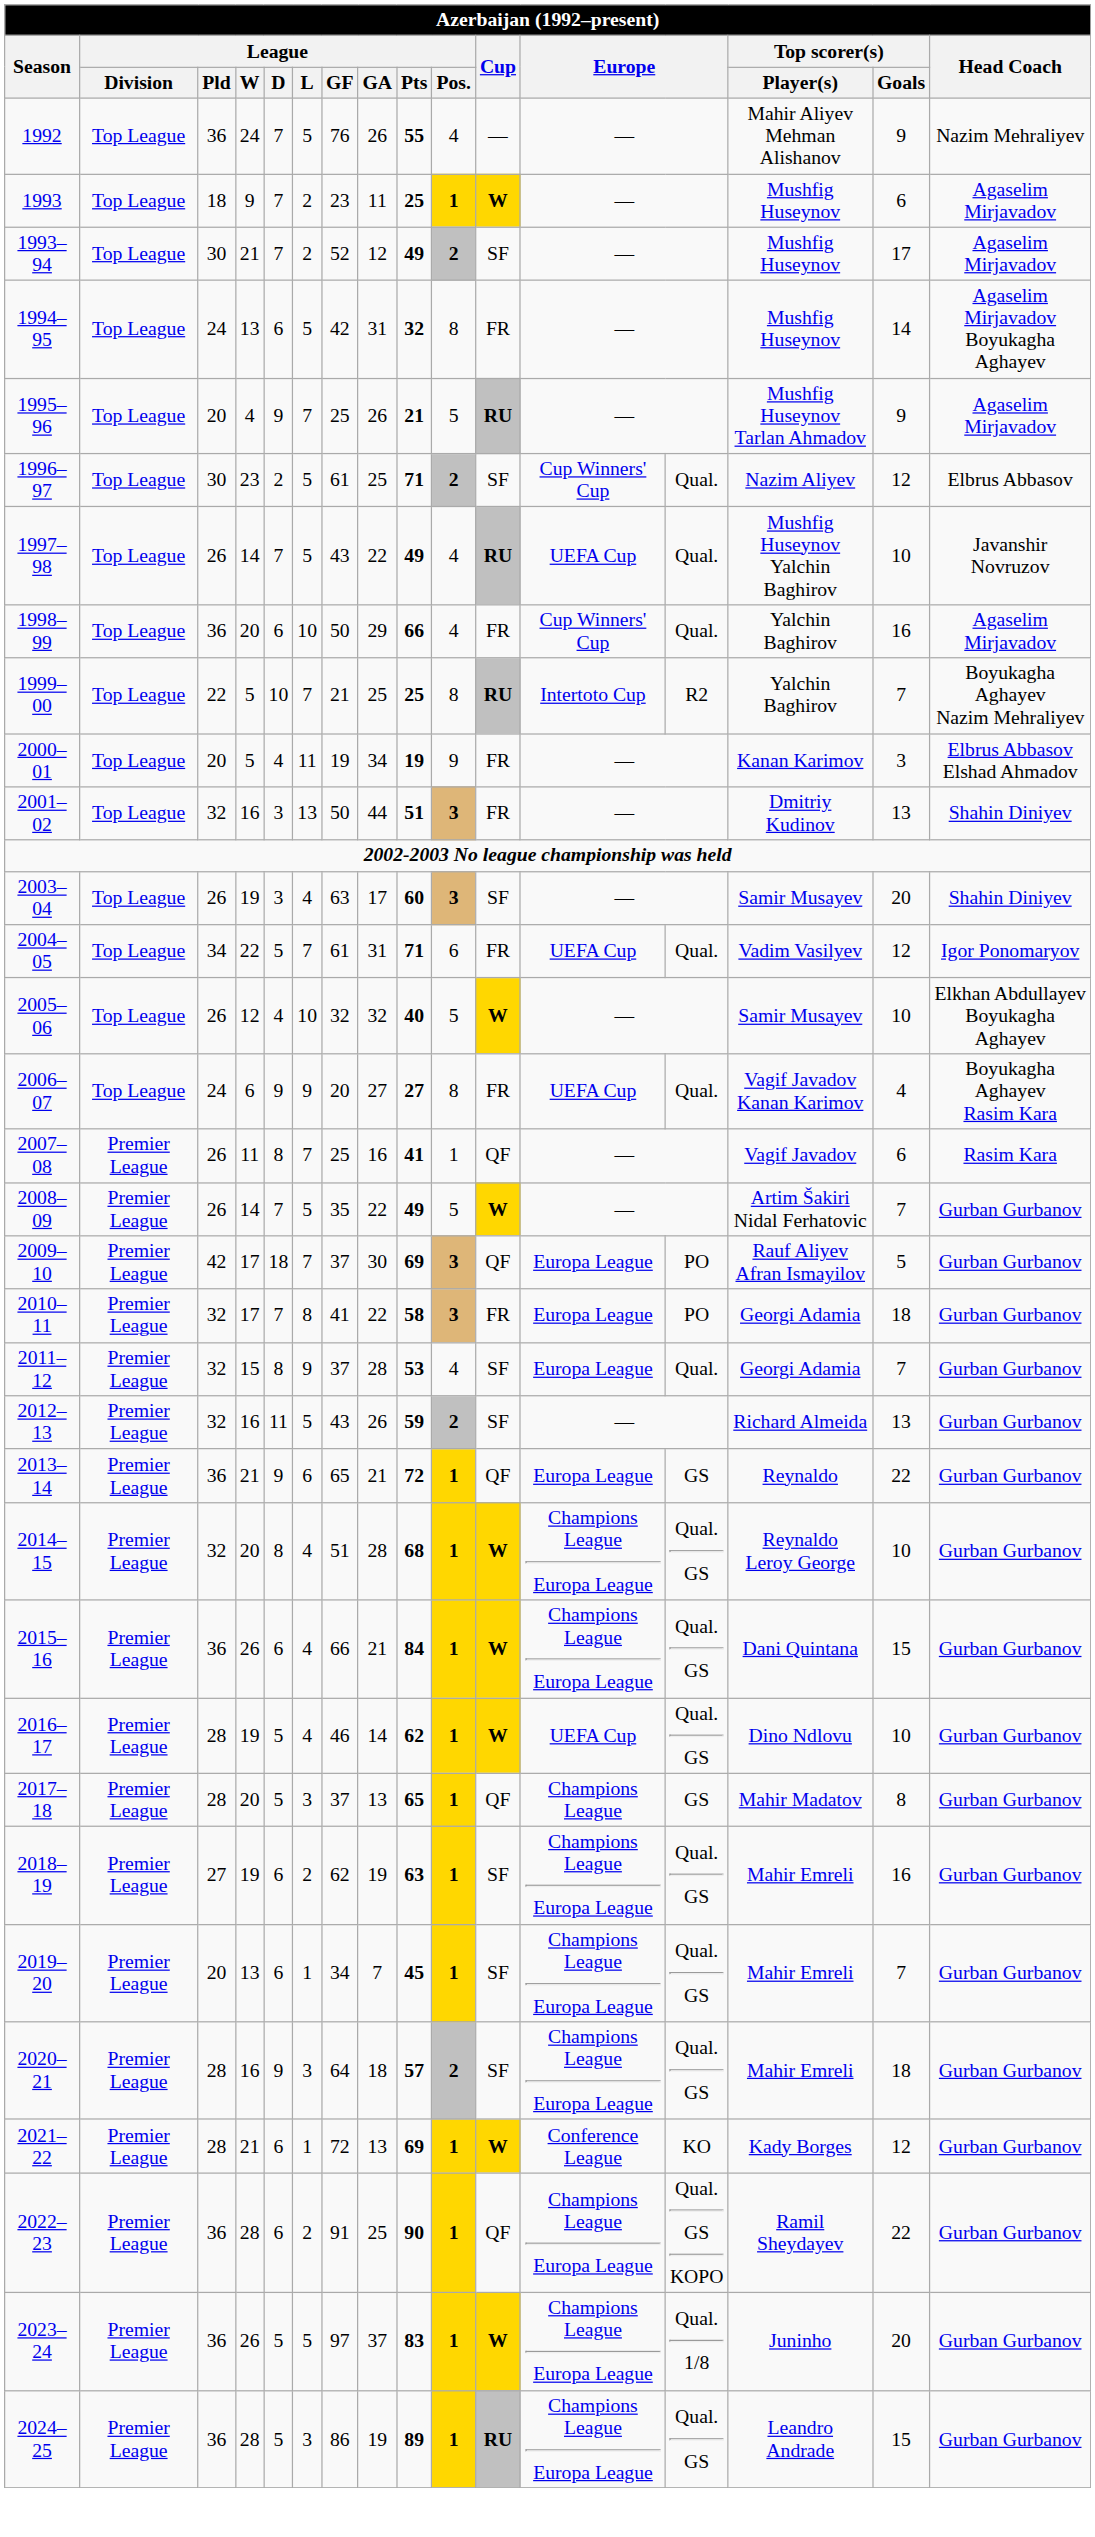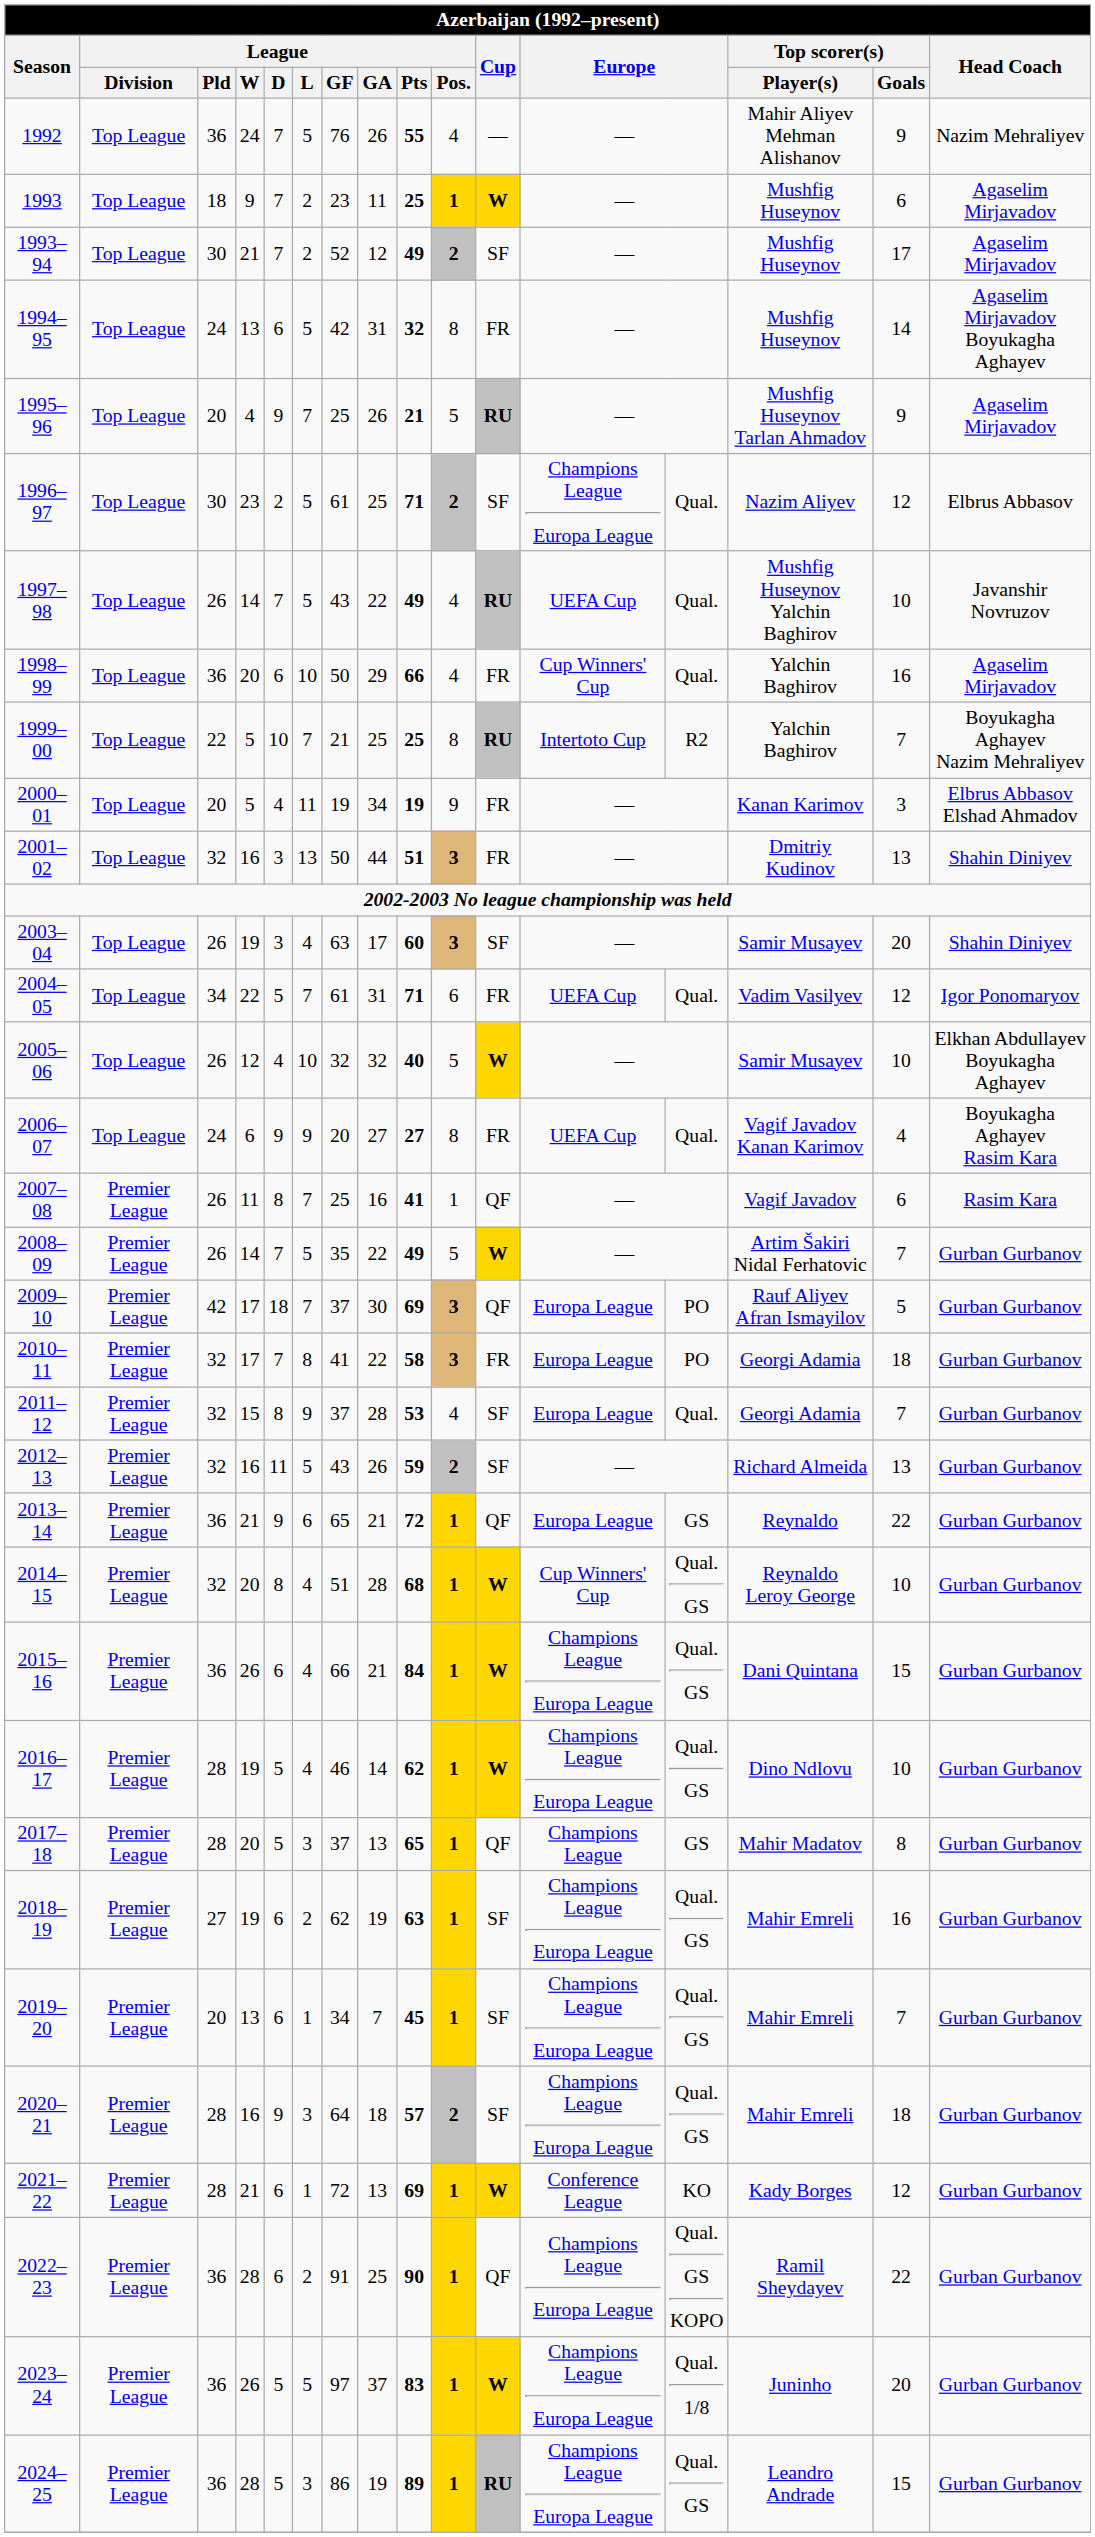(593, 480) Cup Winners' Cup -> (593, 502) Champions League Europa League
(593, 1551) Champions League Europa League -> (593, 1584) Cup Winners' Cup
(593, 1735) UEFA Cup -> (593, 1768) Champions League Europa League
